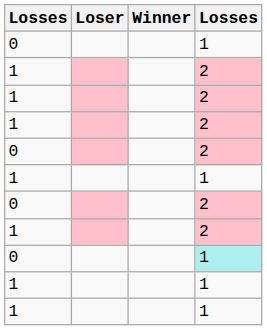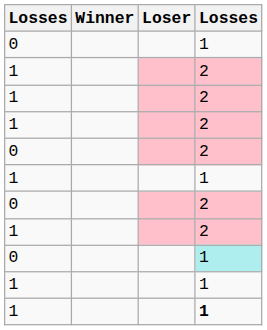columns swapped: (162, 18) <-> (100, 18)
(204, 312) normal -> (204, 312) bold
